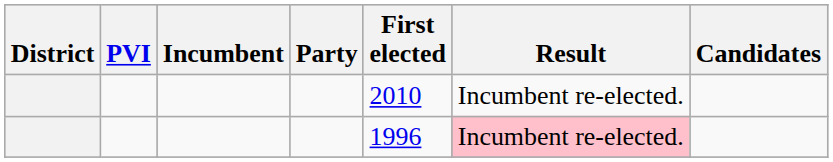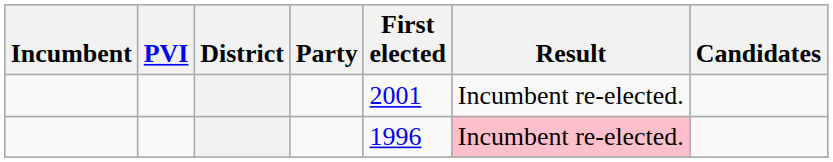columns swapped: (53, 54) <-> (223, 54)
(396, 95) 2010 -> (396, 95) 2001
